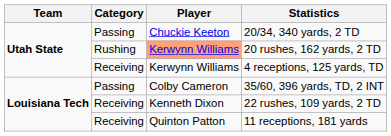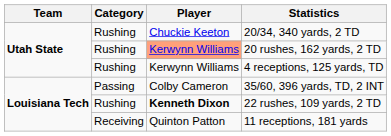(114, 31) Passing -> (115, 31) Rushing
(119, 67) Receiving -> (115, 67) Rushing
(119, 103) Receiving -> (115, 103) Rushing
(186, 103) normal -> (189, 103) bold
